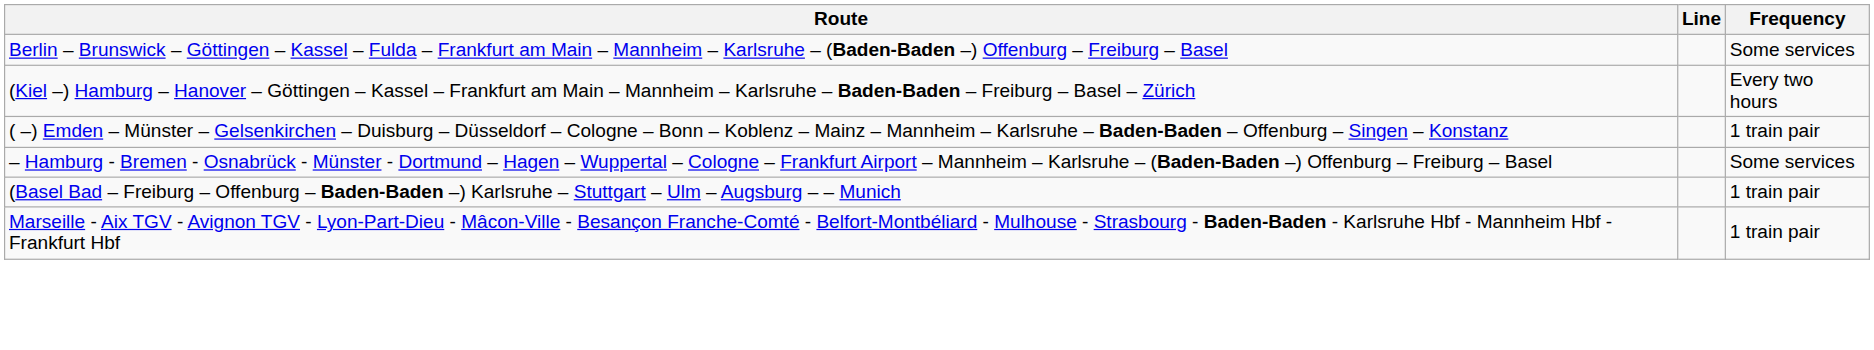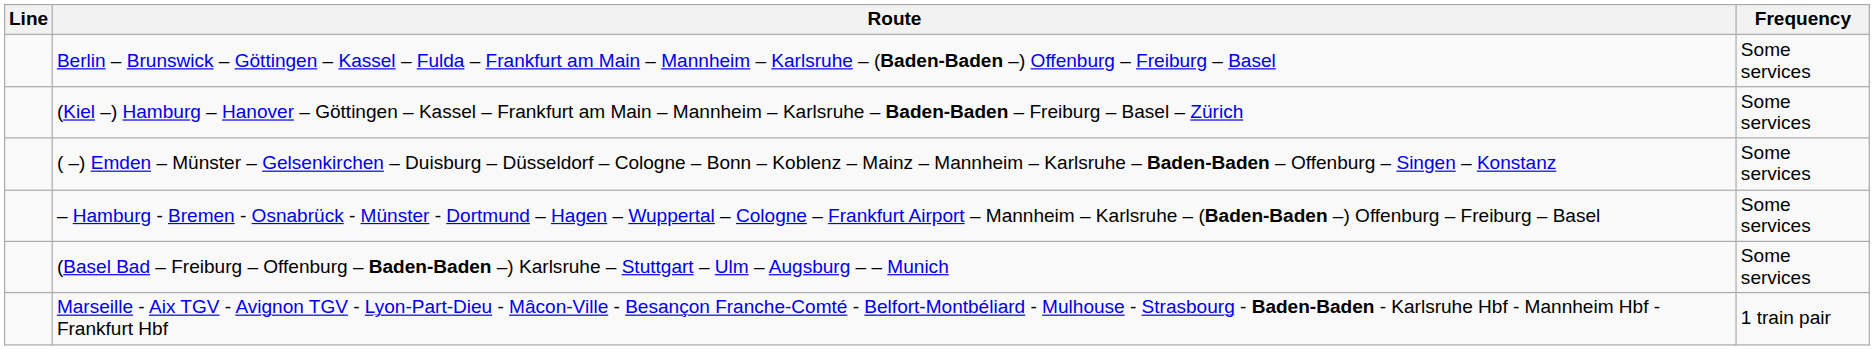columns swapped: (1701, 19) <-> (841, 19)
(1772, 90) Every two hours -> (1776, 112) Some services
(1775, 131) 1 train pair -> (1776, 163) Some services
(1775, 191) 1 train pair -> (1776, 266) Some services
